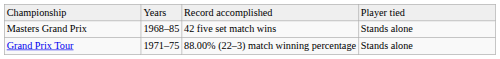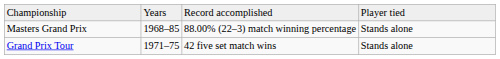(230, 28) 42 five set match wins -> (270, 28) 88.00% (22–3) match winning percentage
(270, 45) 88.00% (22–3) match winning percentage -> (230, 45) 42 five set match wins
